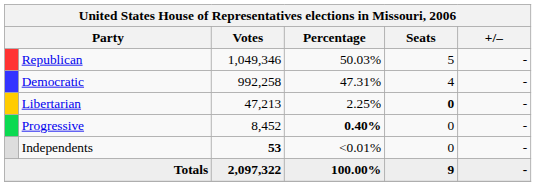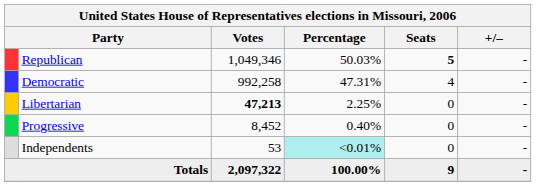(451, 59) normal -> (451, 59) bold
(263, 103) normal -> (263, 103) bold
(451, 103) bold -> (451, 103) normal
(363, 125) bold -> (364, 125) normal
(275, 148) bold -> (275, 148) normal
(360, 148) no background -> (360, 148) paleturquoise background
